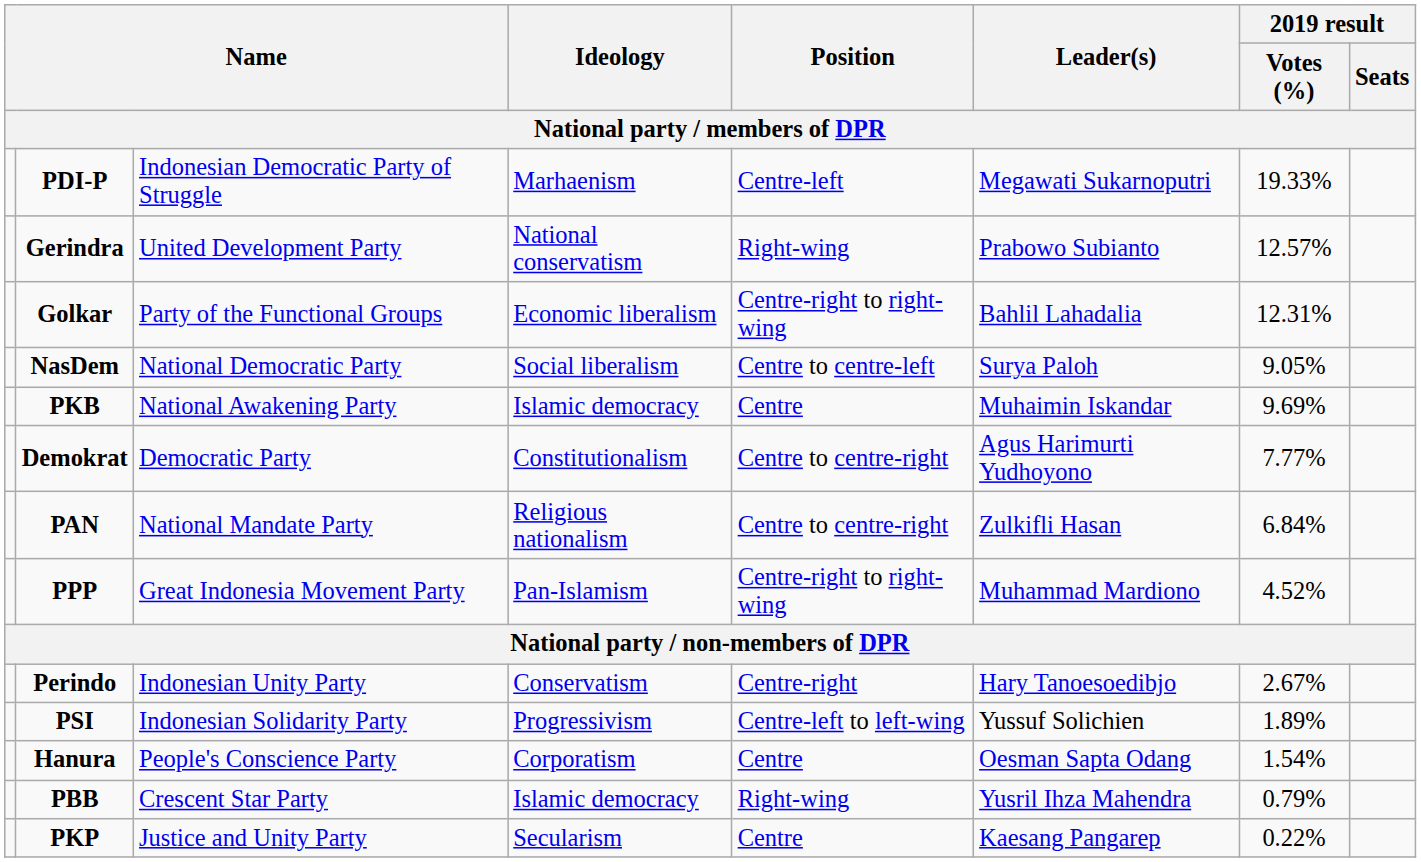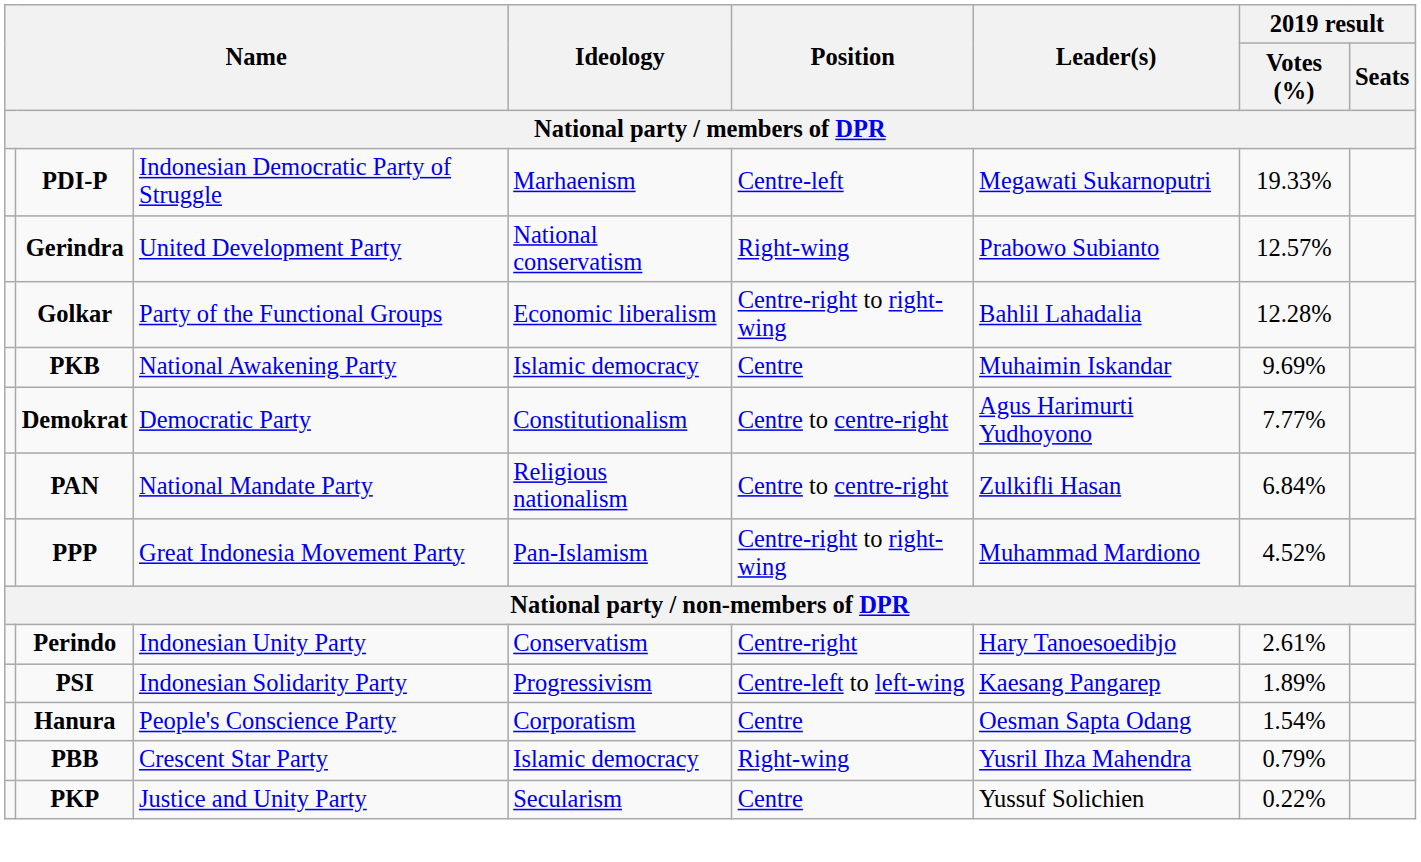(1294, 314) 12.31% -> (1294, 314) 12.28%
- row: (75, 367)
(1294, 682) 2.67% -> (1294, 643) 2.61%
(1062, 721) Yussuf Solichien -> (1070, 682) Kaesang Pangarep
(1070, 837) Kaesang Pangarep -> (1062, 799) Yussuf Solichien
